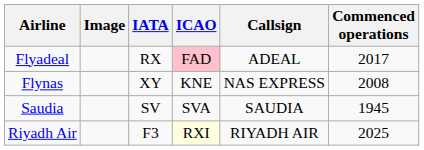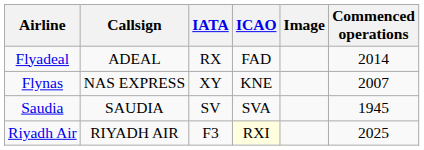columns swapped: (104, 25) <-> (274, 25)
(196, 58) pink background -> (256, 58) no background
(374, 58) 2017 -> (374, 58) 2014
(374, 83) 2008 -> (374, 83) 2007
